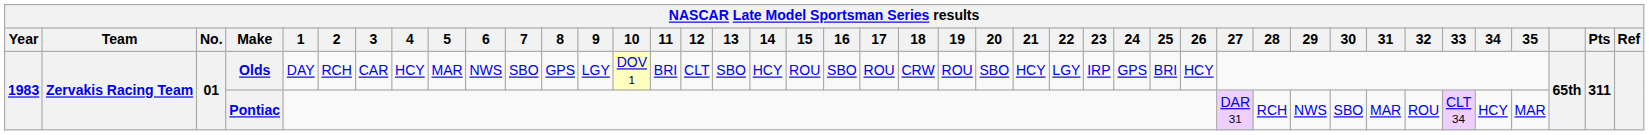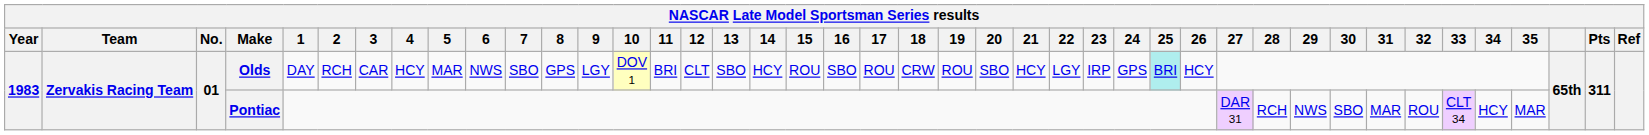(1166, 71) no background -> (1166, 71) paleturquoise background
